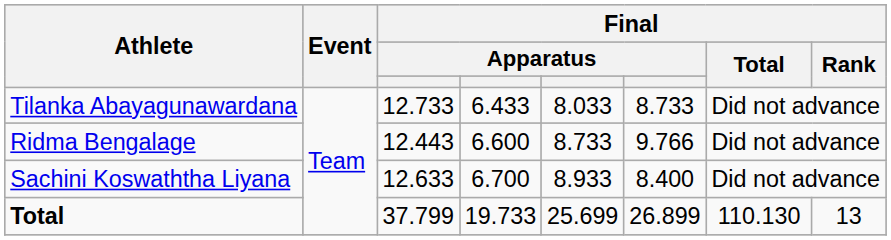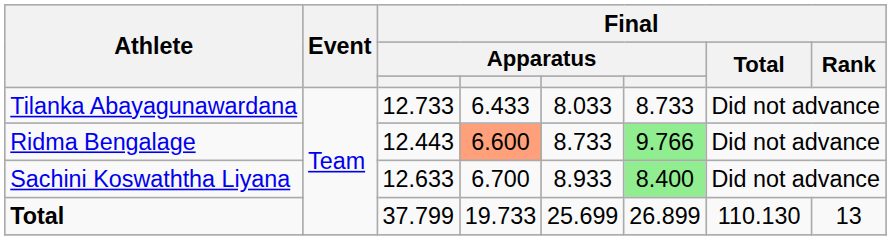(500, 143) no background -> (500, 143) lightsalmon background
(665, 143) no background -> (665, 143) lightgreen background
(665, 179) no background -> (665, 179) lightgreen background
